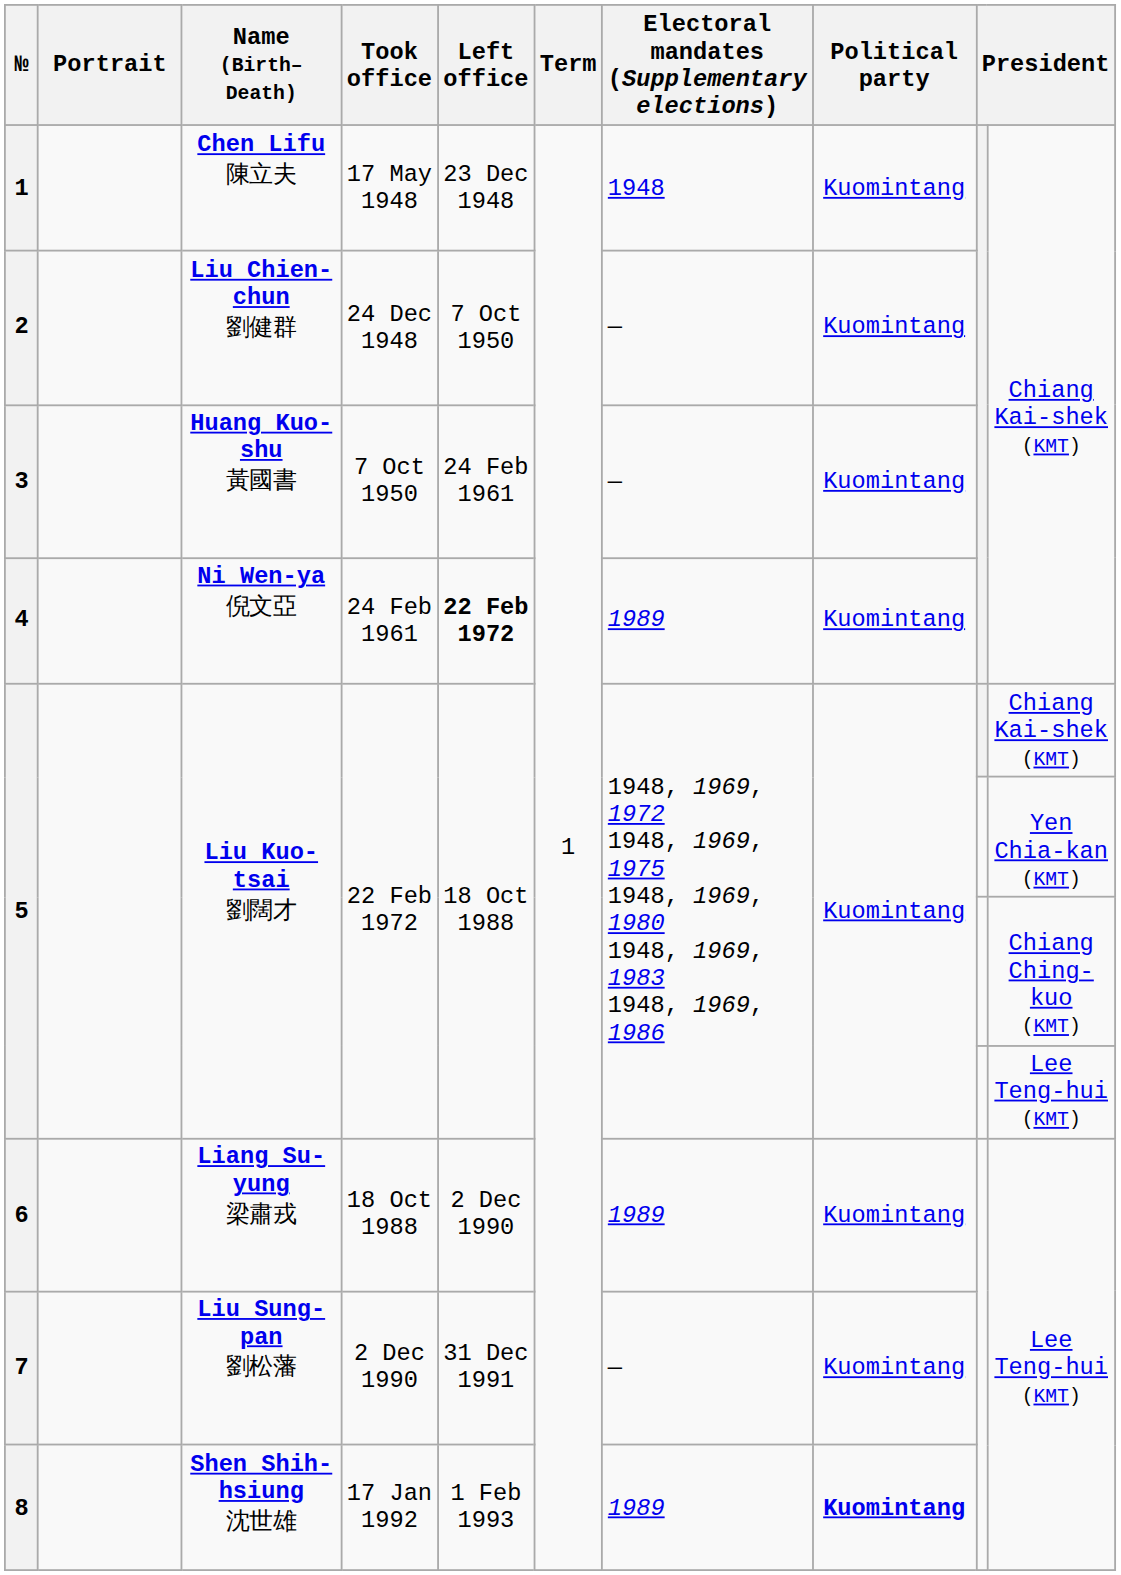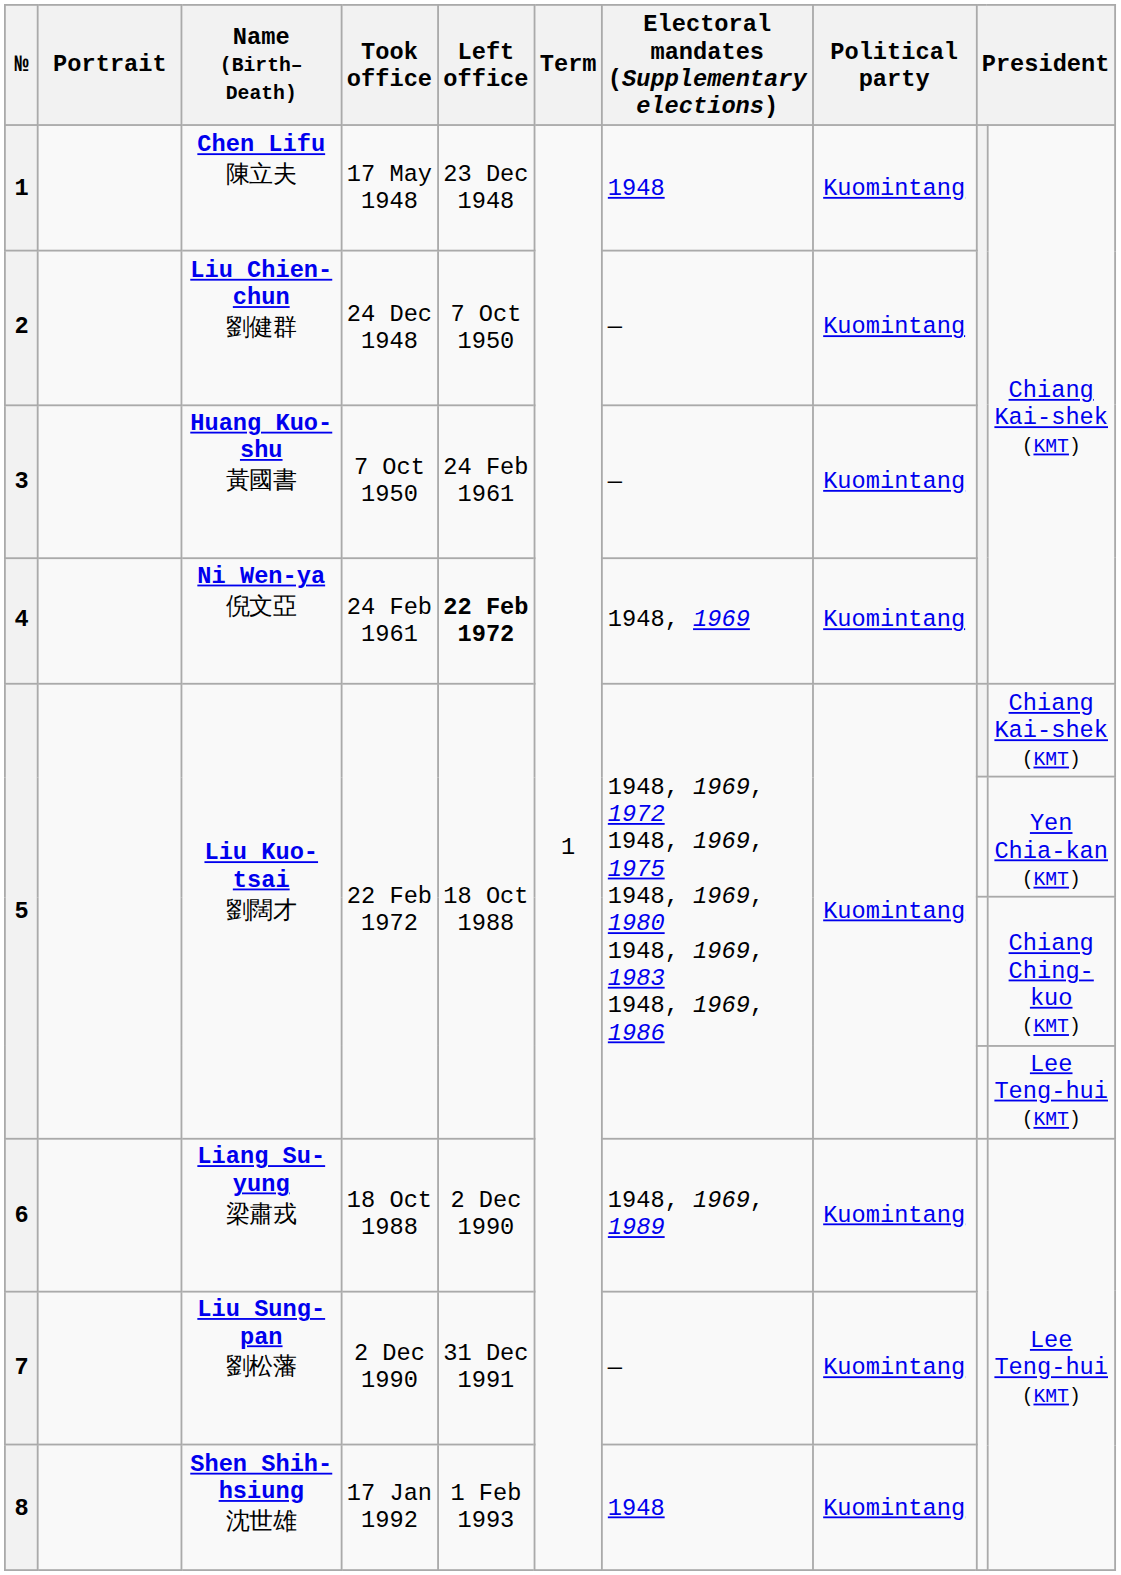(636, 621) 1989 -> (679, 621) 1948, 1969
(636, 1215) 1989 -> (686, 1215) 1948, 1969, 1989
(636, 1508) 1989 -> (636, 1508) 1948
(894, 1508) bold -> (894, 1508) normal
